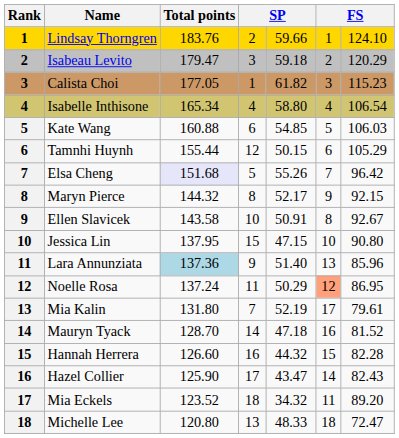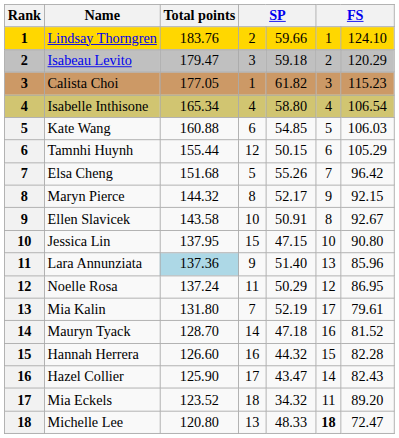(199, 173) lavender background -> (199, 173) no background
(328, 286) lightsalmon background -> (328, 286) no background
(328, 422) normal -> (328, 422) bold
